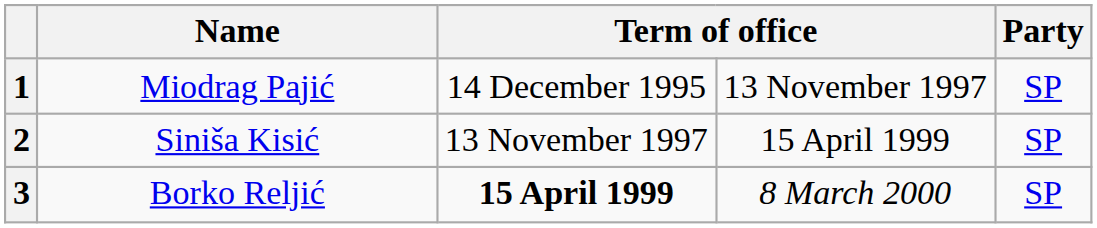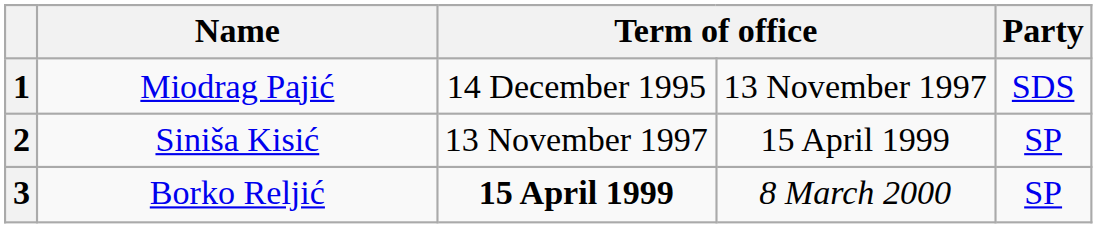(1043, 85) SP -> (1043, 85) SDS
